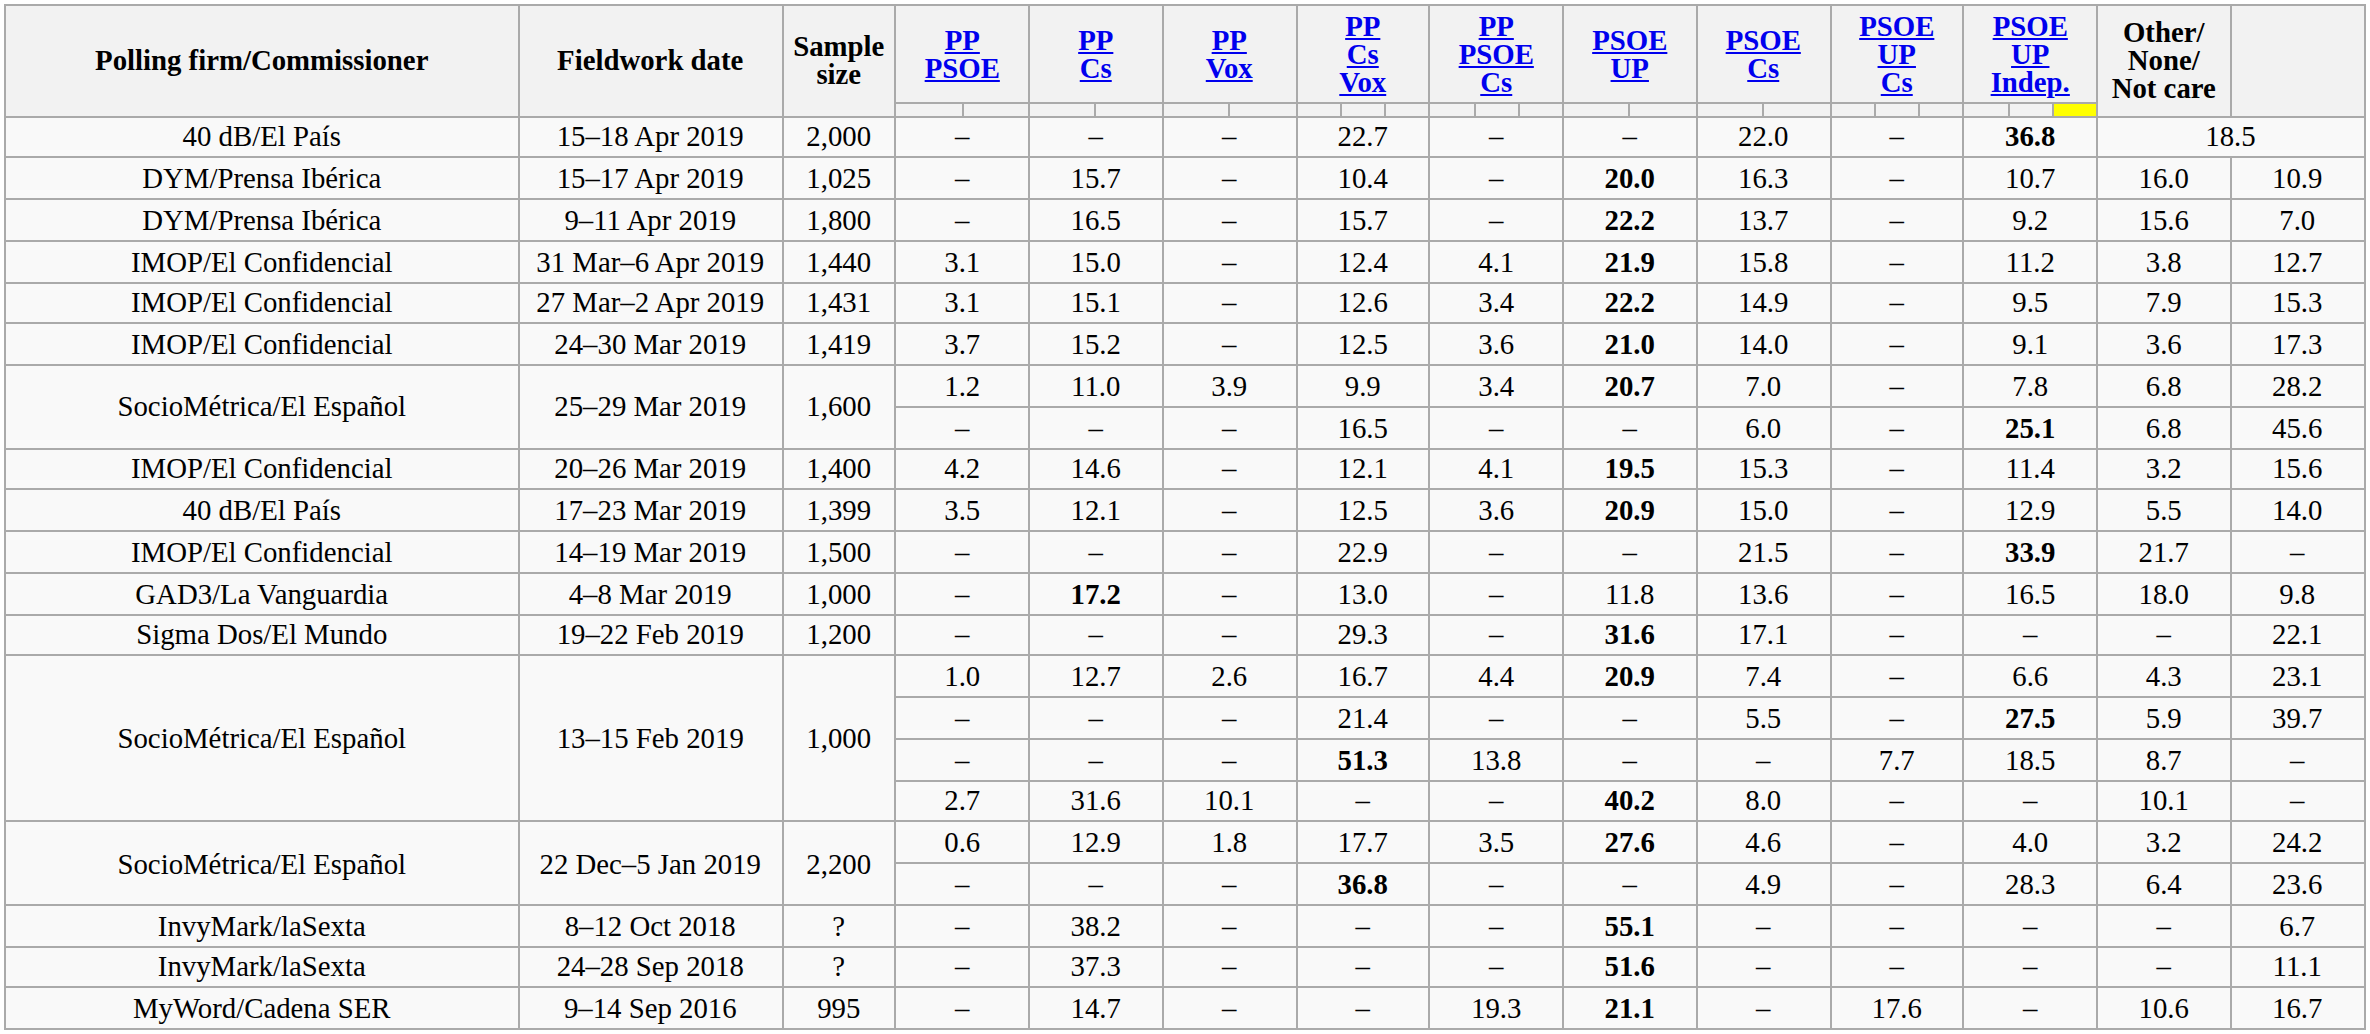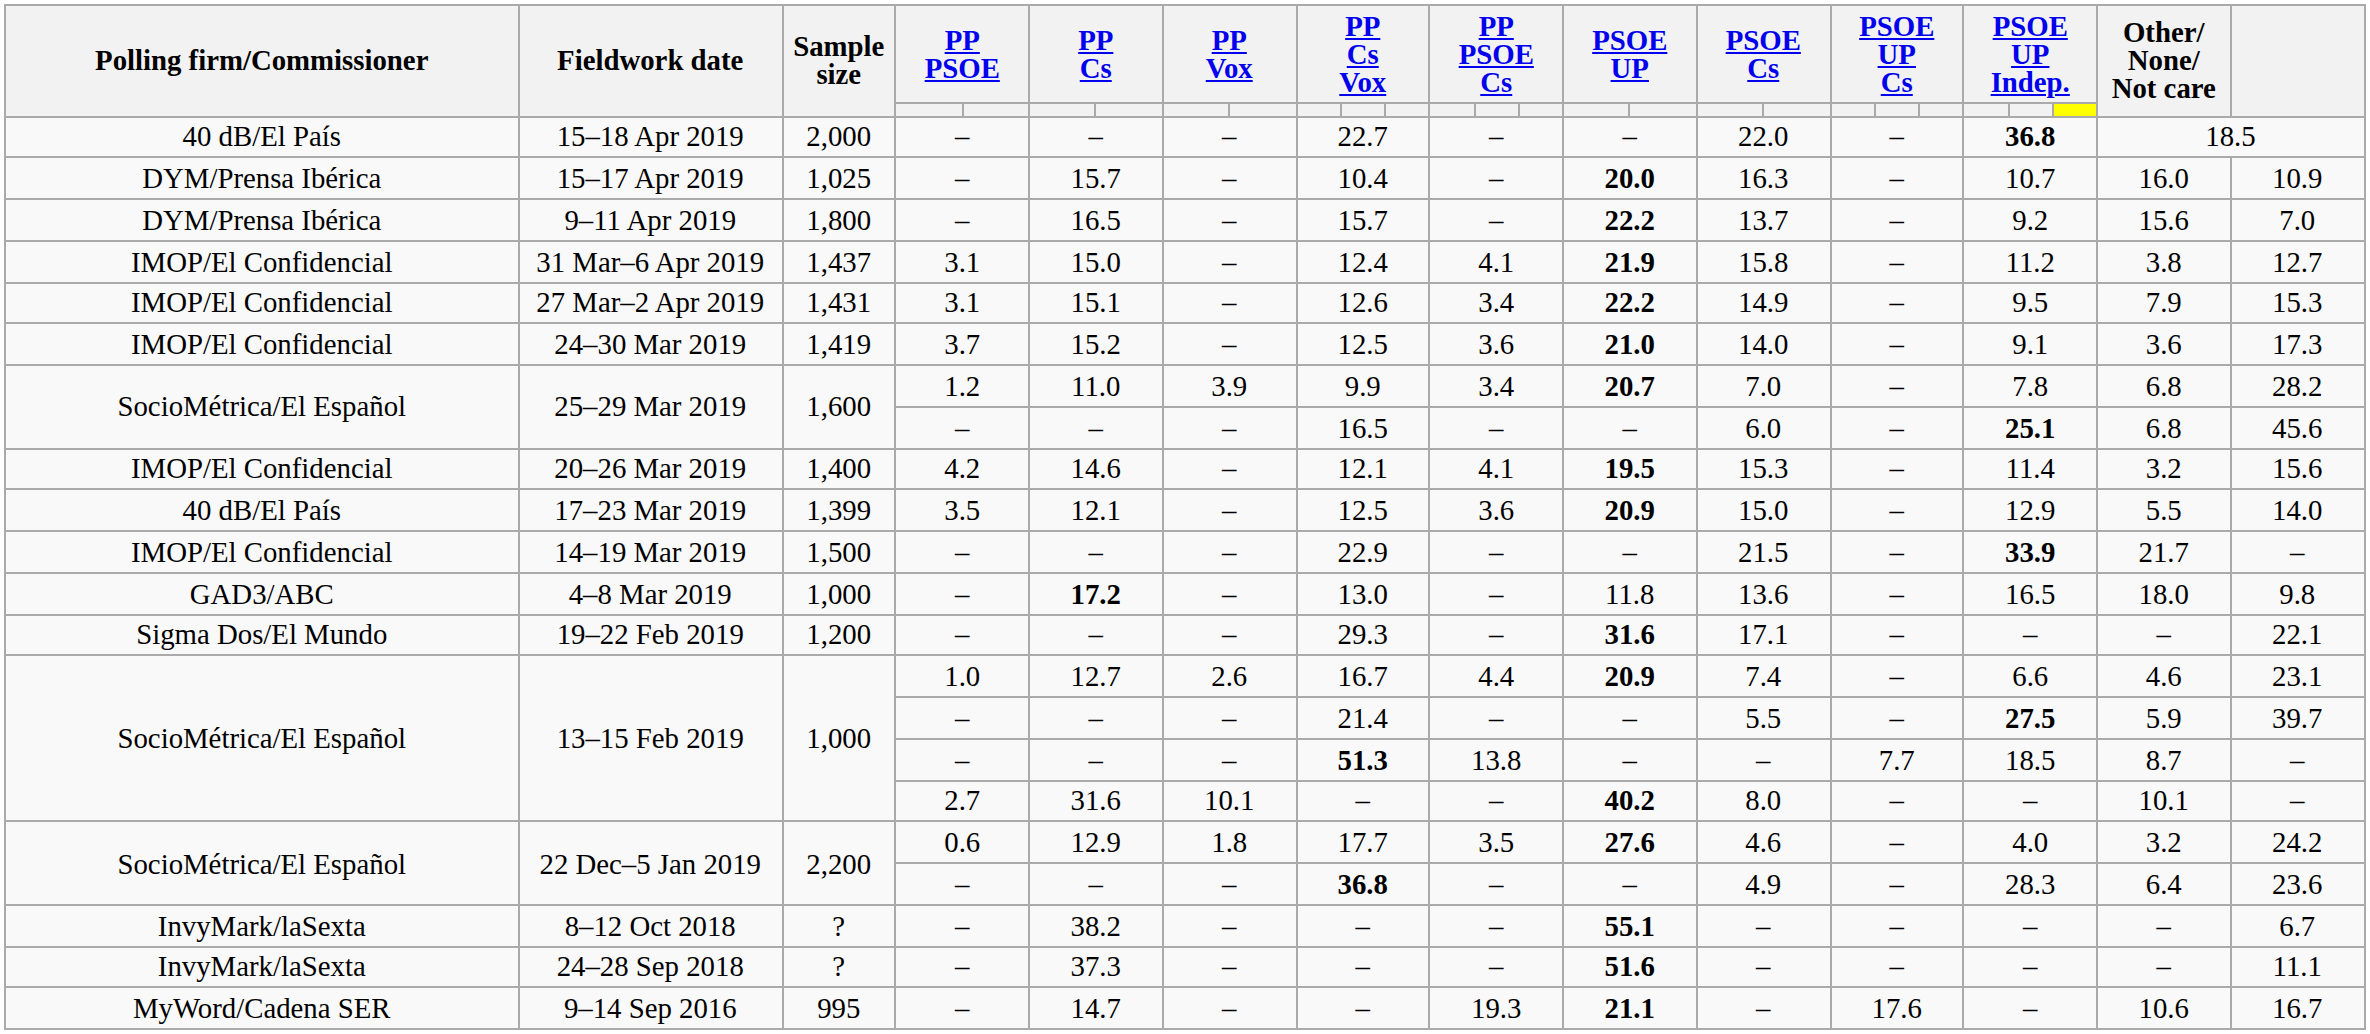(839, 262) 1,440 -> (839, 262) 1,437
(262, 594) GAD3/La Vanguardia -> (262, 594) GAD3/ABC
(2164, 677) 4.3 -> (2164, 677) 4.6
